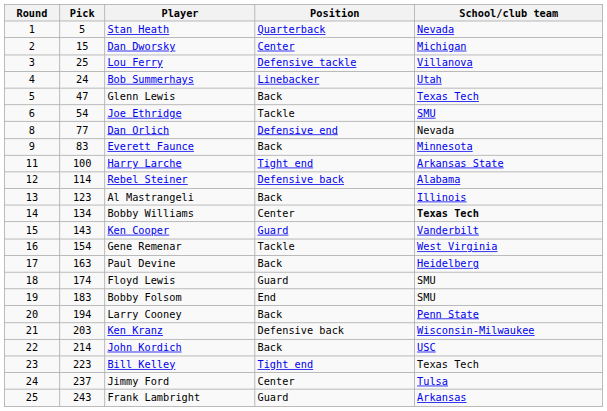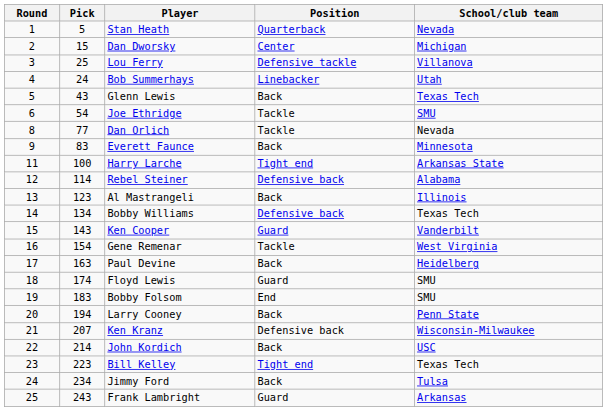(82, 96) 47 -> (82, 96) 43
(298, 130) Defensive end -> (276, 130) Tackle
(276, 214) Center -> (301, 214) Defensive back
(448, 214) bold -> (448, 214) normal
(82, 331) 203 -> (82, 331) 207
(82, 381) 237 -> (82, 381) 234
(276, 381) Center -> (270, 381) Back
